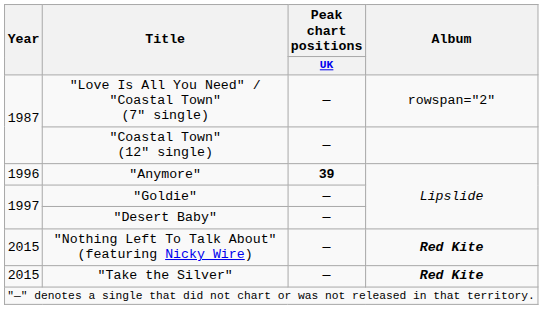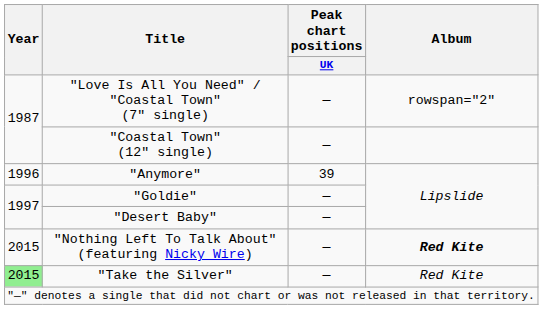(327, 174) bold -> (327, 174) normal
(24, 276) no background -> (24, 276) lightgreen background
(452, 276) bold -> (452, 276) normal
